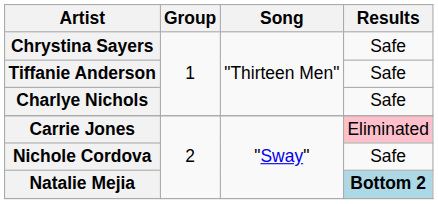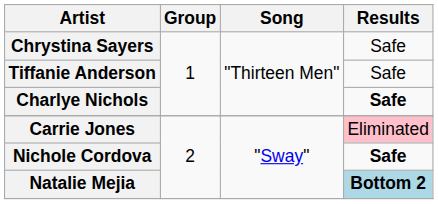(388, 101) normal -> (388, 101) bold
(388, 156) normal -> (388, 156) bold
